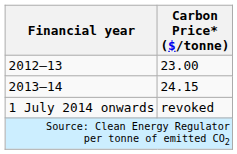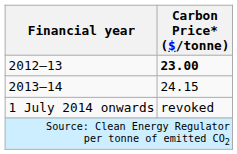(180, 66) normal -> (180, 66) bold
